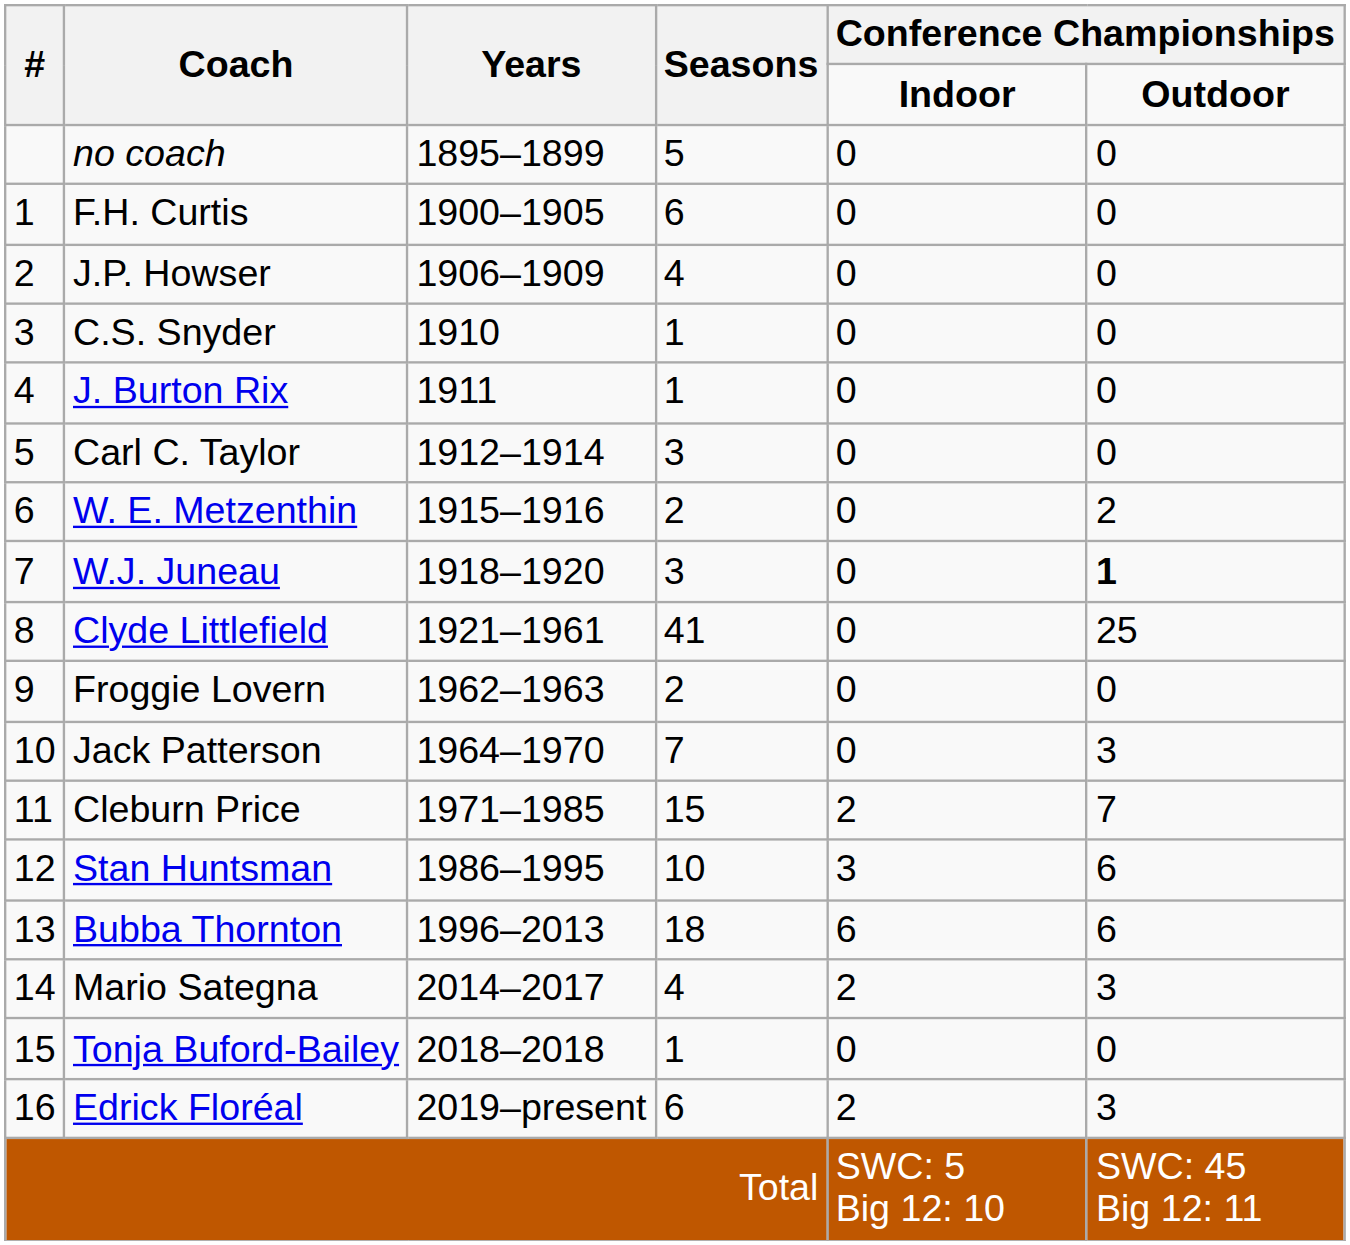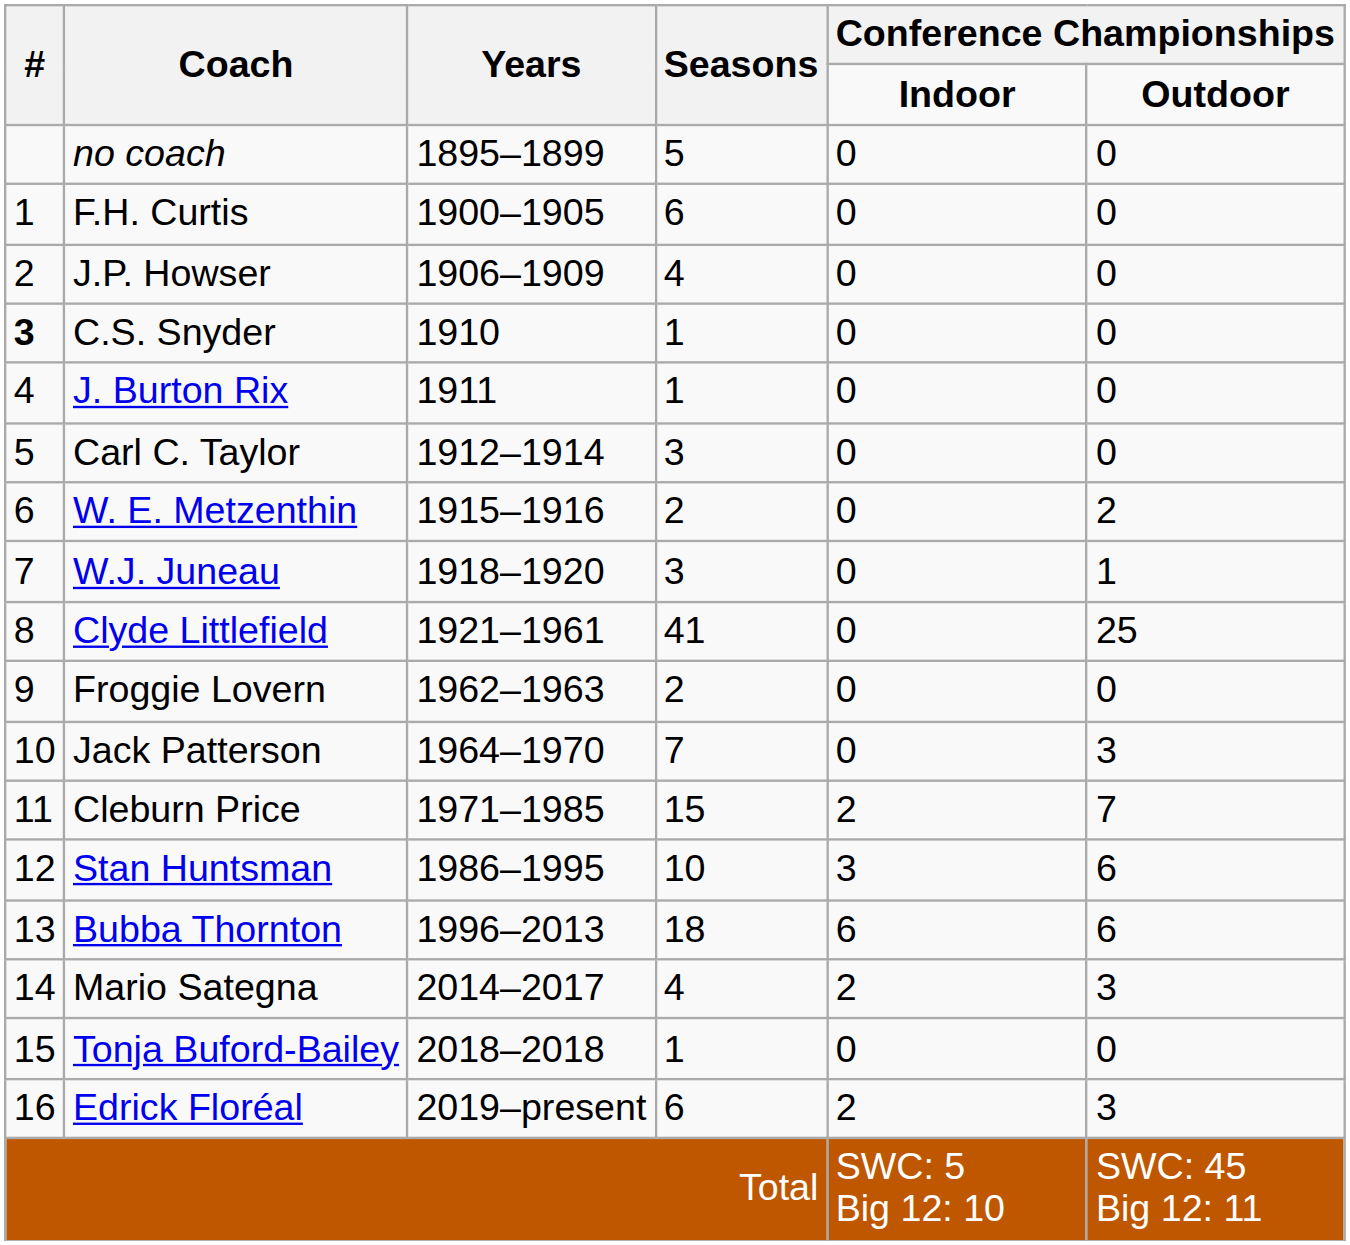(24, 332) normal -> (24, 332) bold
(1106, 570) bold -> (1106, 570) normal
